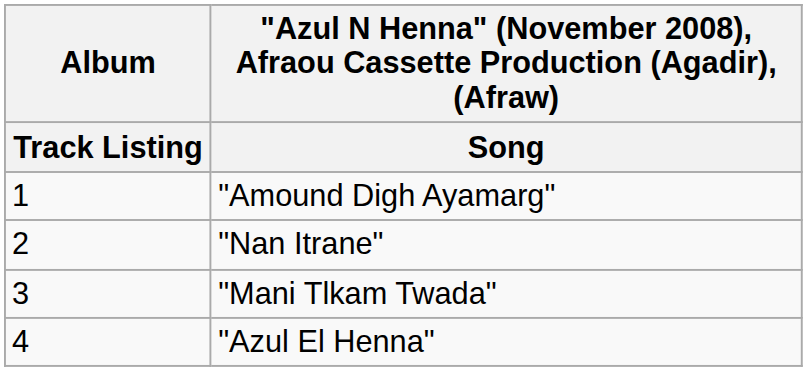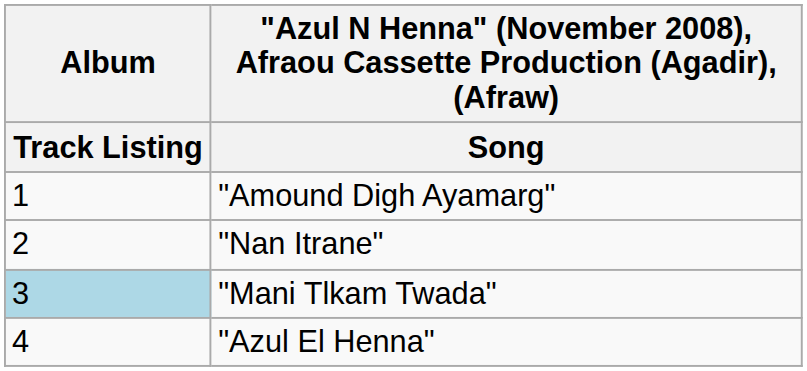(21, 292) no background -> (21, 292) lightblue background
